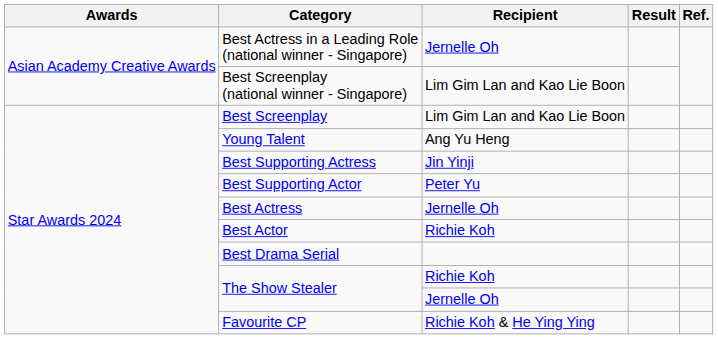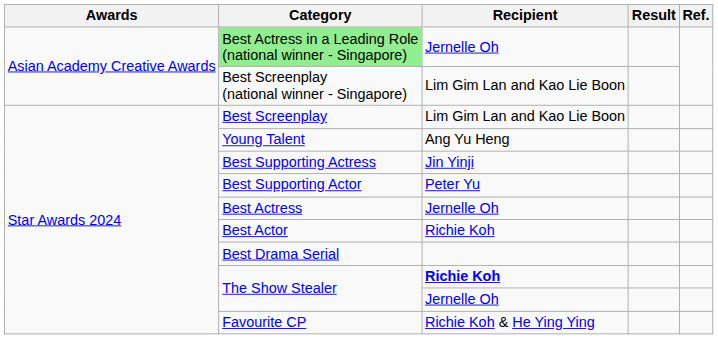(320, 46) no background -> (320, 46) lightgreen background
(460, 276) normal -> (463, 276) bold
